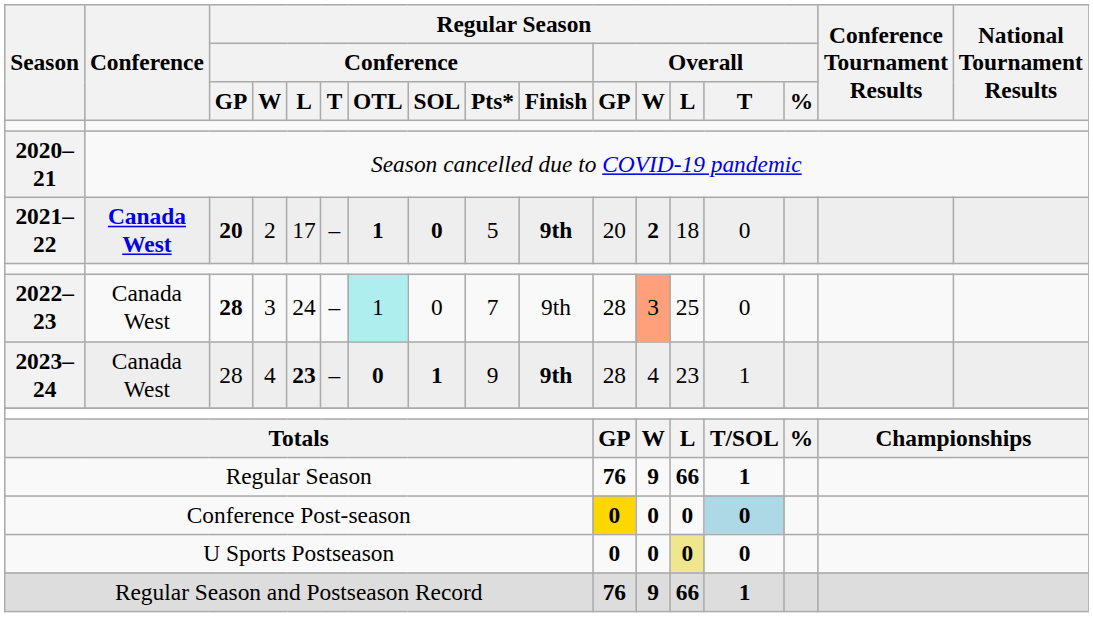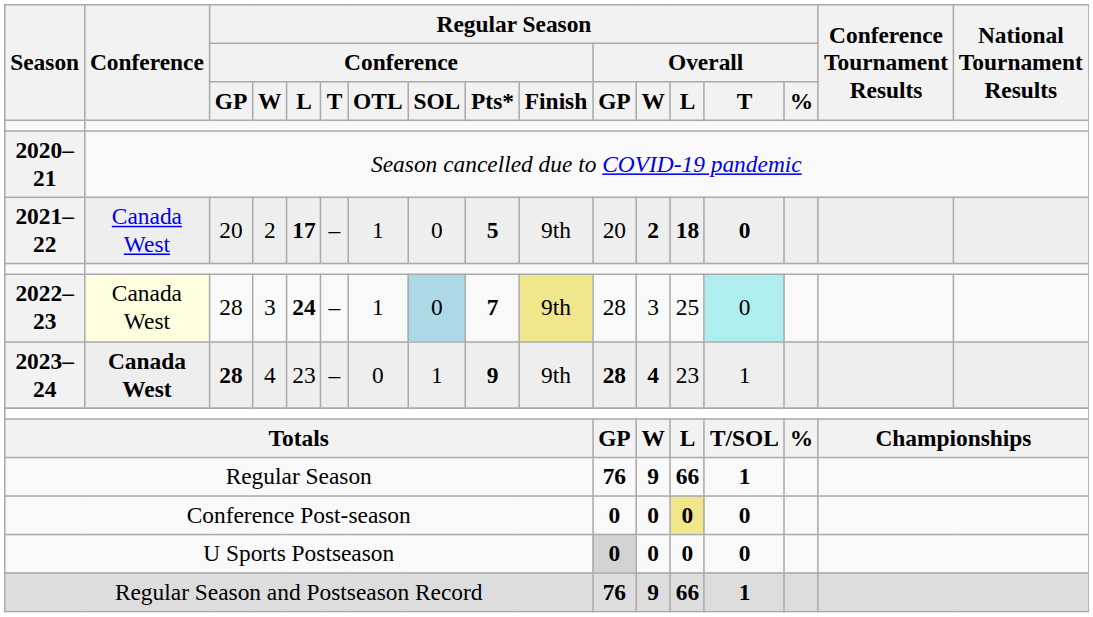(147, 230) bold -> (147, 230) normal
(231, 230) bold -> (231, 230) normal
(304, 230) normal -> (304, 230) bold
(378, 230) bold -> (378, 230) normal
(437, 230) bold -> (437, 230) normal
(493, 230) normal -> (493, 230) bold
(556, 230) bold -> (556, 230) normal
(687, 230) normal -> (687, 230) bold
(744, 230) normal -> (744, 230) bold
(147, 308) no background -> (147, 308) lightyellow background
(231, 308) bold -> (231, 308) normal
(304, 308) normal -> (304, 308) bold
(378, 308) paleturquoise background -> (378, 308) no background
(437, 308) no background -> (437, 308) lightblue background
(493, 308) normal -> (493, 308) bold
(556, 308) no background -> (556, 308) khaki background
(653, 308) lightsalmon background -> (653, 308) no background
(744, 308) no background -> (744, 308) paleturquoise background
(147, 374) normal -> (147, 374) bold
(231, 374) normal -> (231, 374) bold
(304, 374) bold -> (304, 374) normal
(378, 374) bold -> (378, 374) normal
(437, 374) bold -> (437, 374) normal
(493, 374) normal -> (493, 374) bold
(556, 374) bold -> (556, 374) normal
(614, 374) normal -> (614, 374) bold
(653, 374) normal -> (653, 374) bold
(614, 514) gold background -> (614, 514) no background
(687, 514) no background -> (687, 514) khaki background
(744, 514) lightblue background -> (744, 514) no background
(614, 553) no background -> (614, 553) lightgrey background
(687, 553) khaki background -> (687, 553) no background
